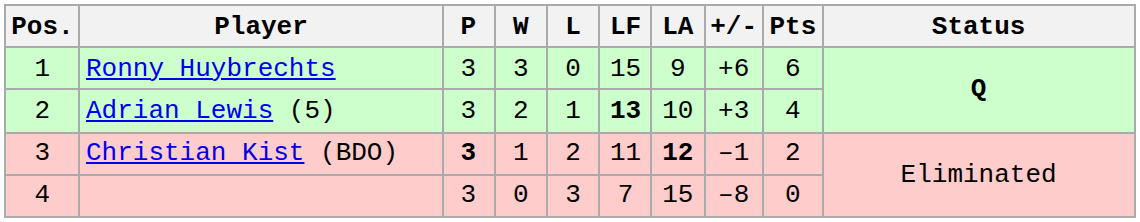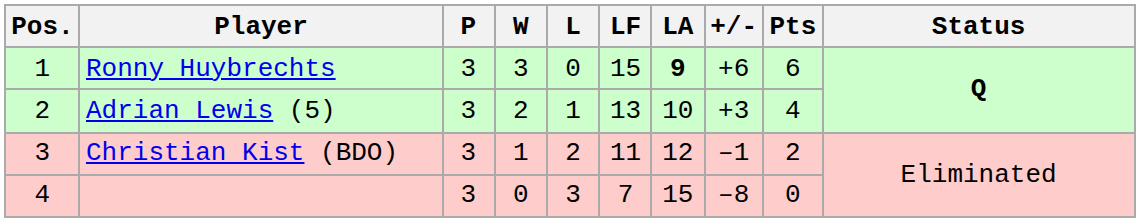(678, 69) normal -> (678, 69) bold
(625, 111) bold -> (625, 111) normal
(468, 153) bold -> (468, 153) normal
(678, 153) bold -> (678, 153) normal
